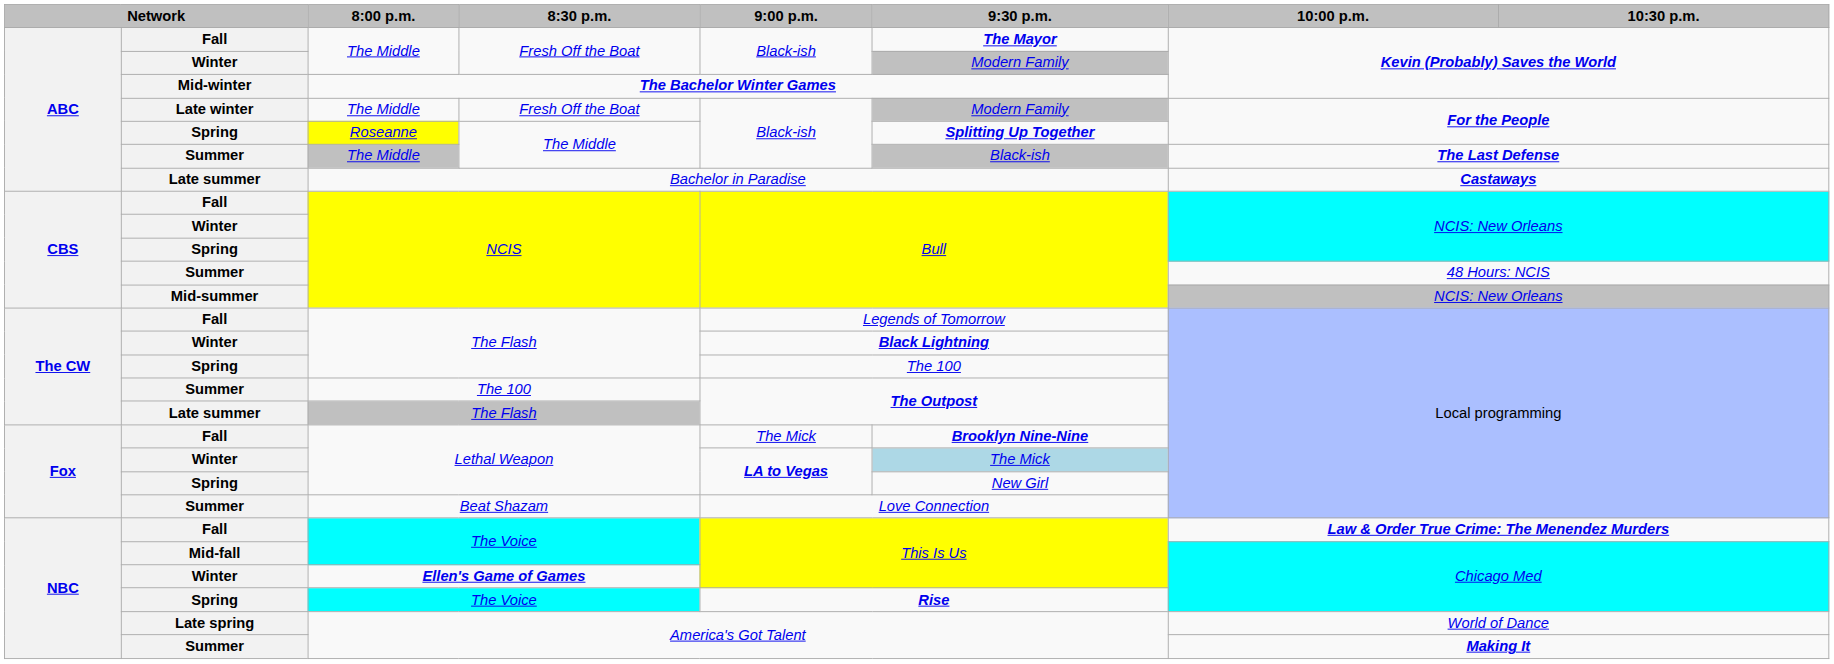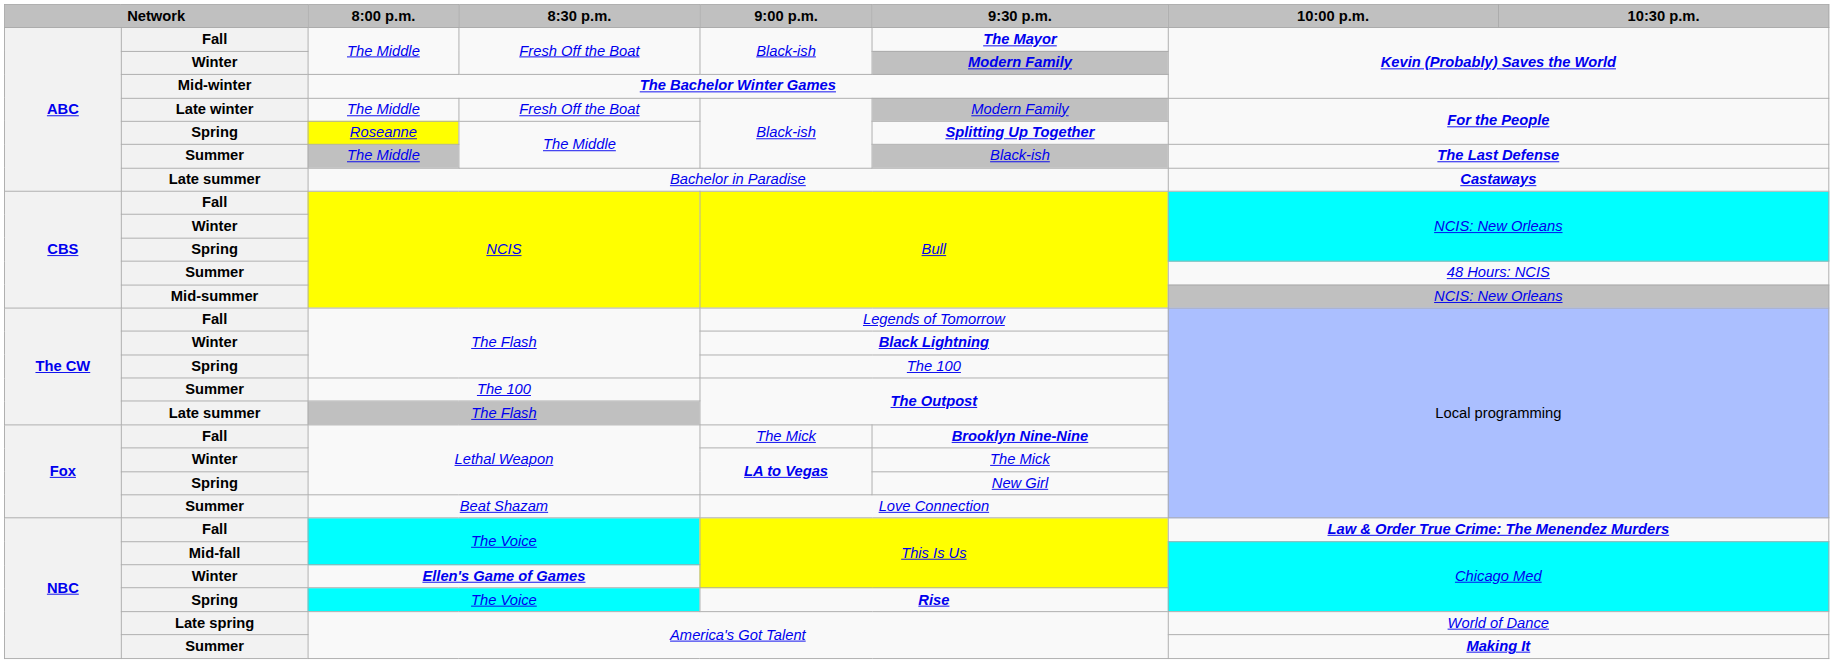(1020, 62) normal -> (1020, 62) bold
(1020, 459) lightblue background -> (1020, 459) no background
